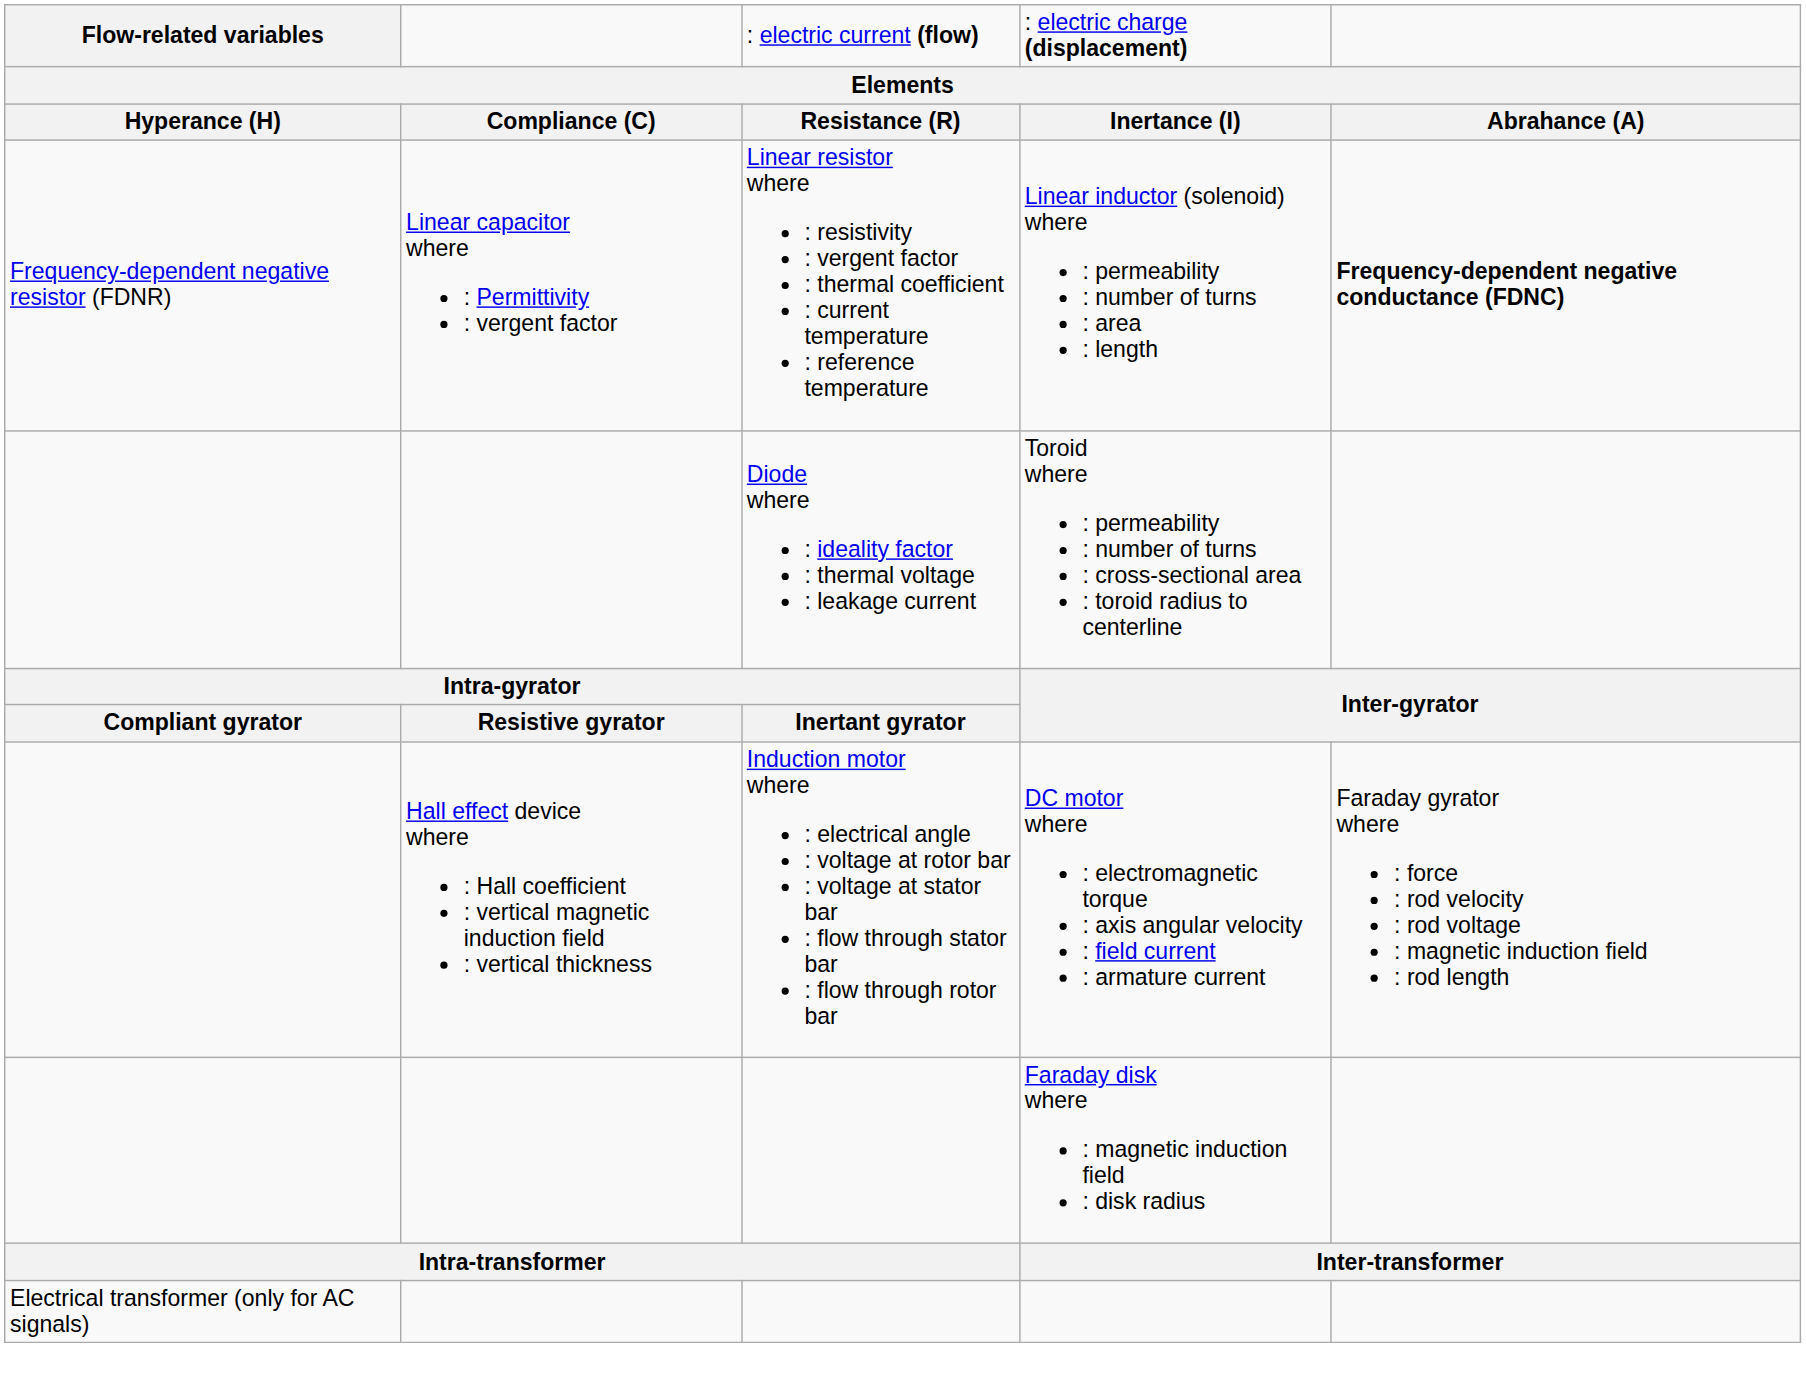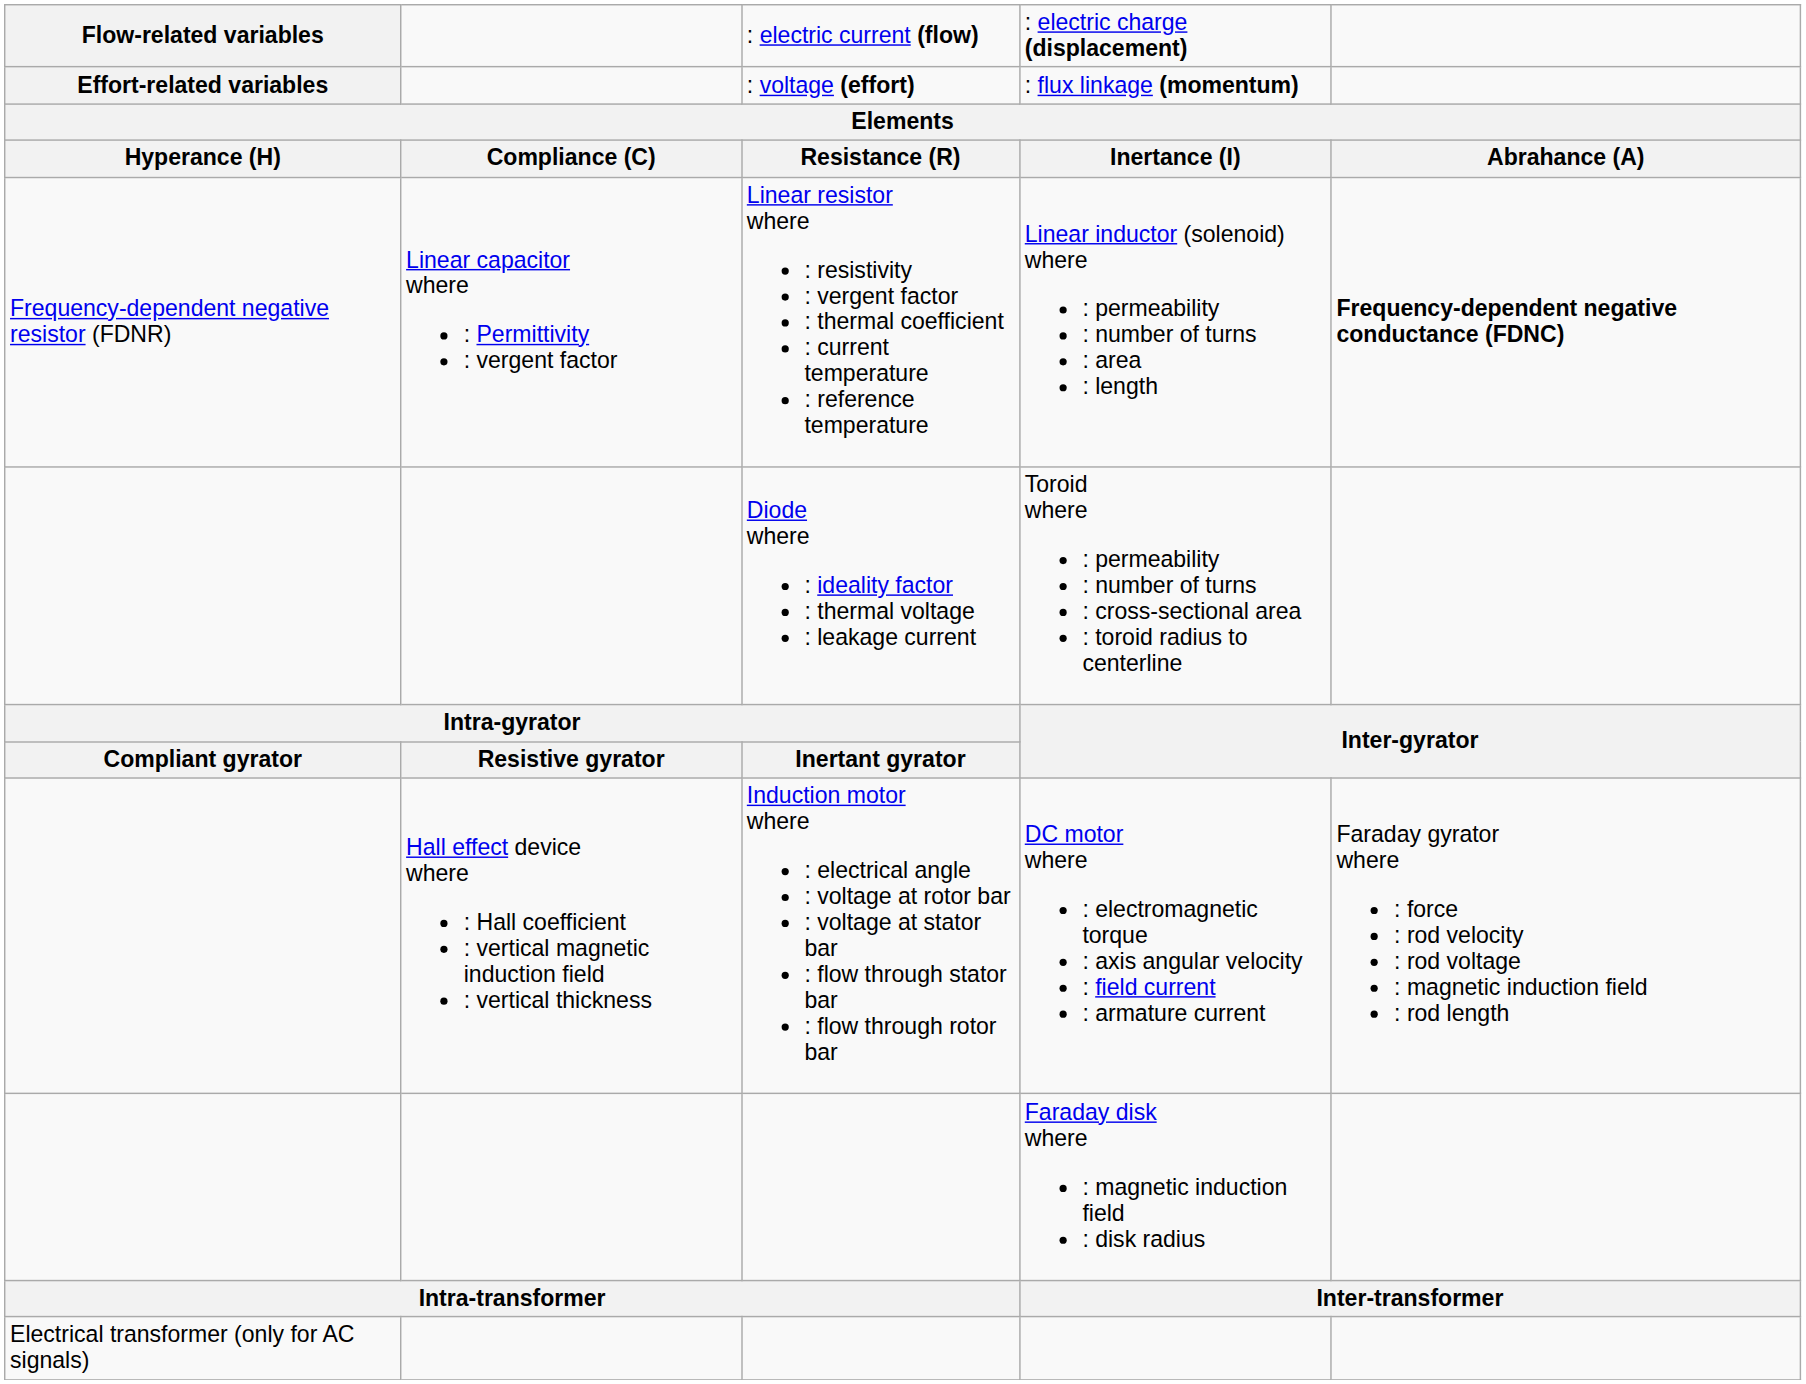+ row: (1162, 85)
